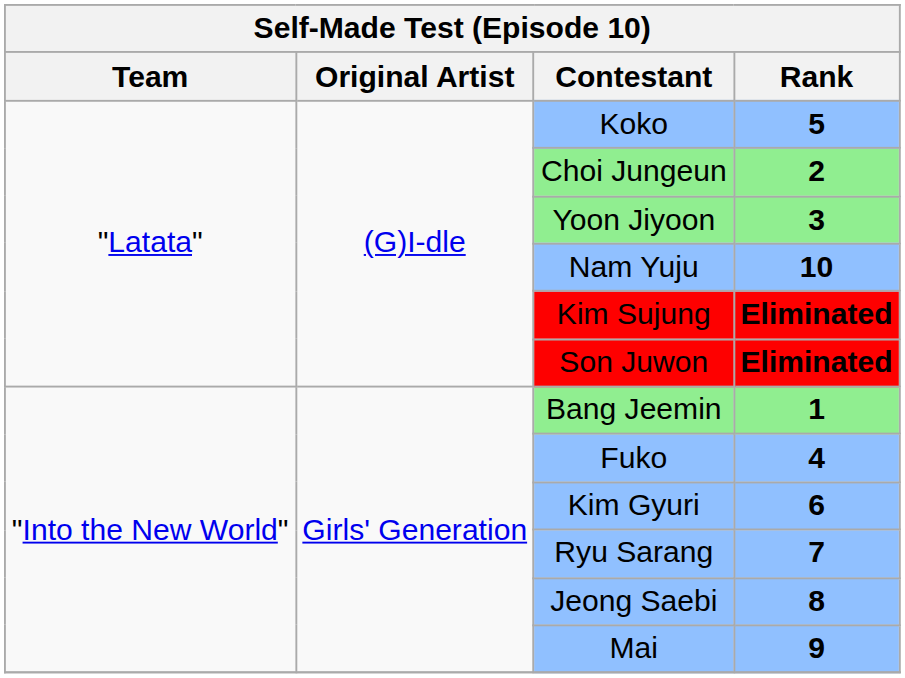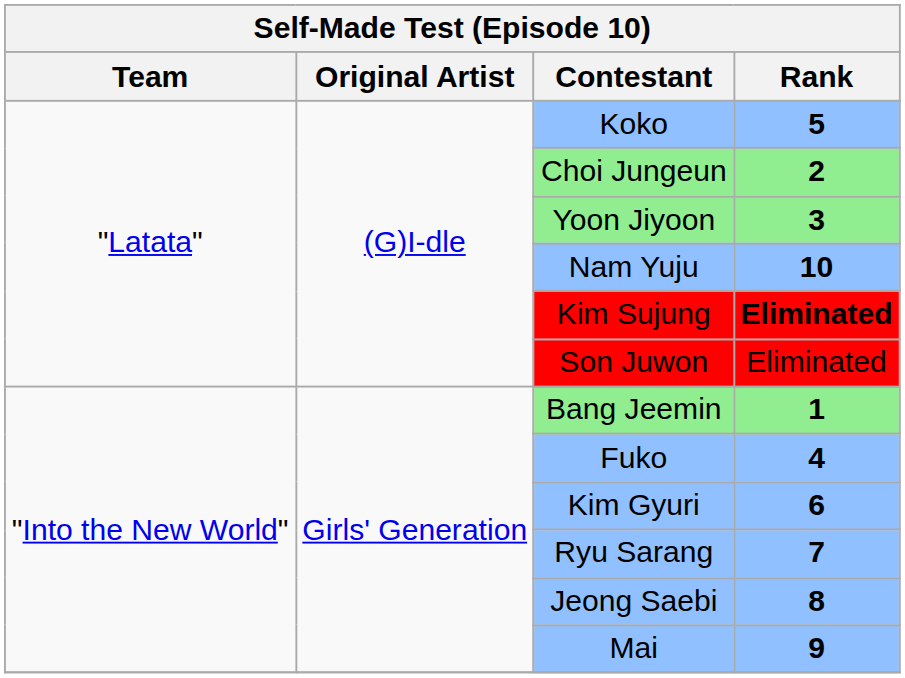(817, 362) bold -> (817, 362) normal
